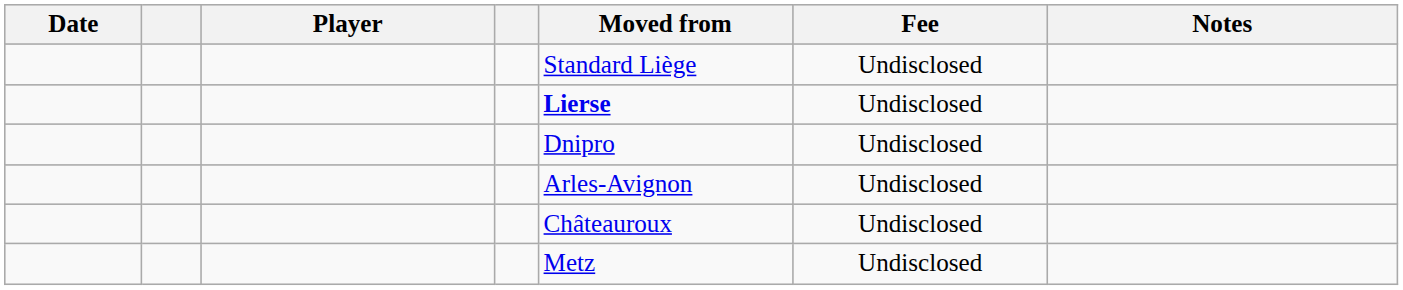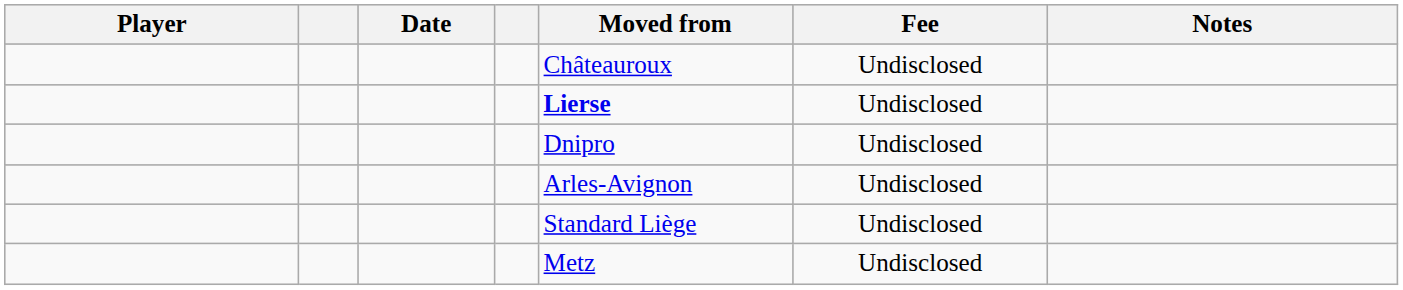columns swapped: (73, 24) <-> (348, 24)
(620, 64) Standard Liège -> (608, 64) Châteauroux
(608, 223) Châteauroux -> (620, 223) Standard Liège
